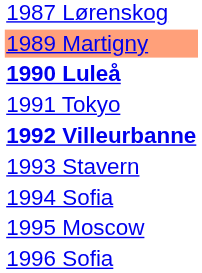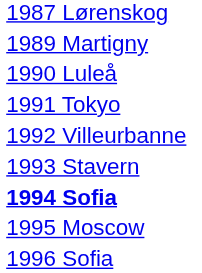(77, 43) lightsalmon background -> (77, 43) no background
(63, 74) bold -> (62, 74) normal
(101, 135) bold -> (96, 135) normal
(60, 197) normal -> (62, 197) bold
